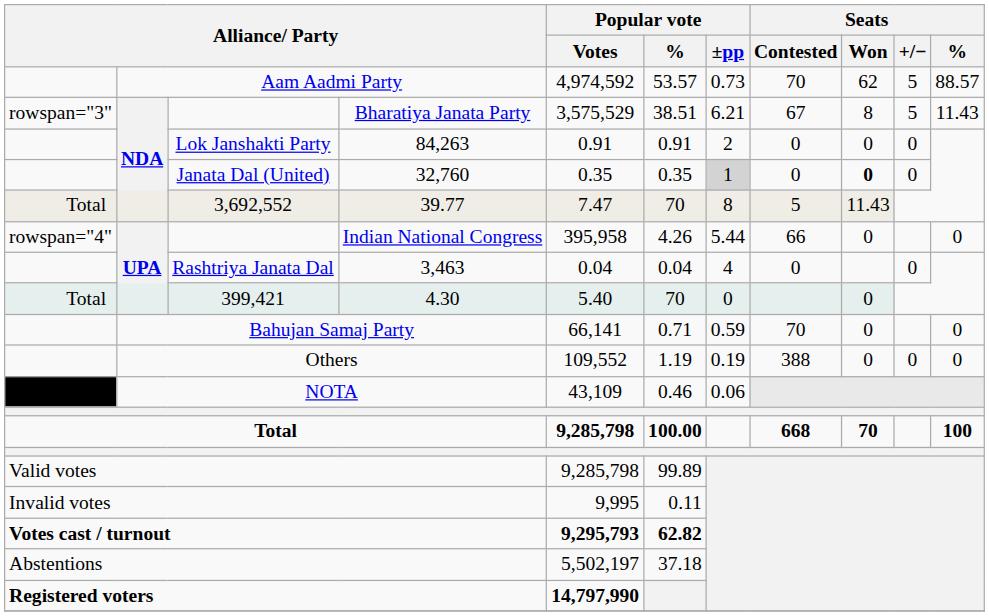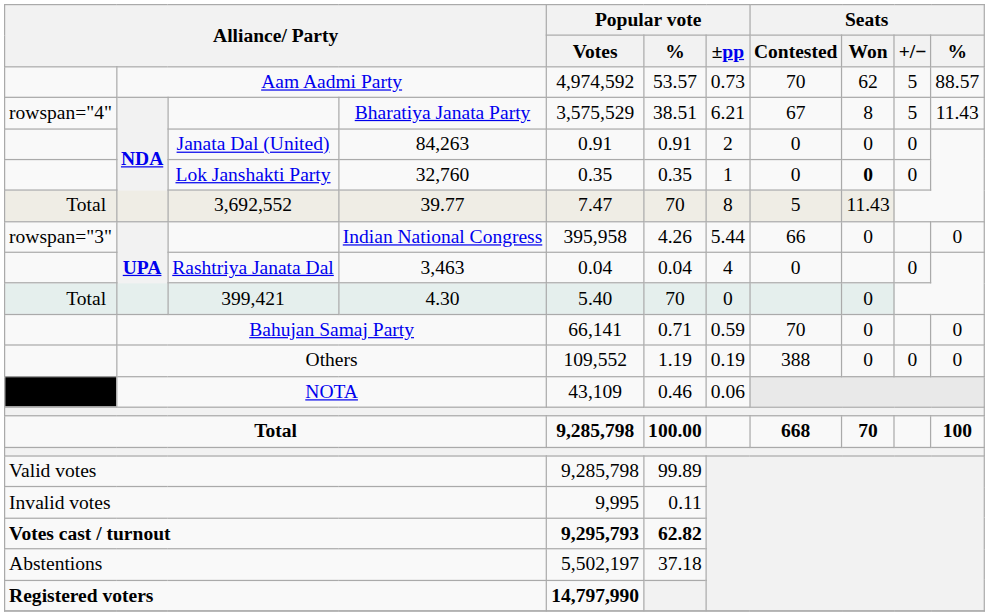(61, 112) rowspan="3" -> (61, 112) rowspan="4"
(253, 143) Lok Janshakti Party -> (253, 143) Janata Dal (United)
(253, 174) Janata Dal (United) -> (253, 174) Lok Janshakti Party
(728, 174) lightgrey background -> (728, 174) no background
(61, 236) rowspan="4" -> (61, 236) rowspan="3"
